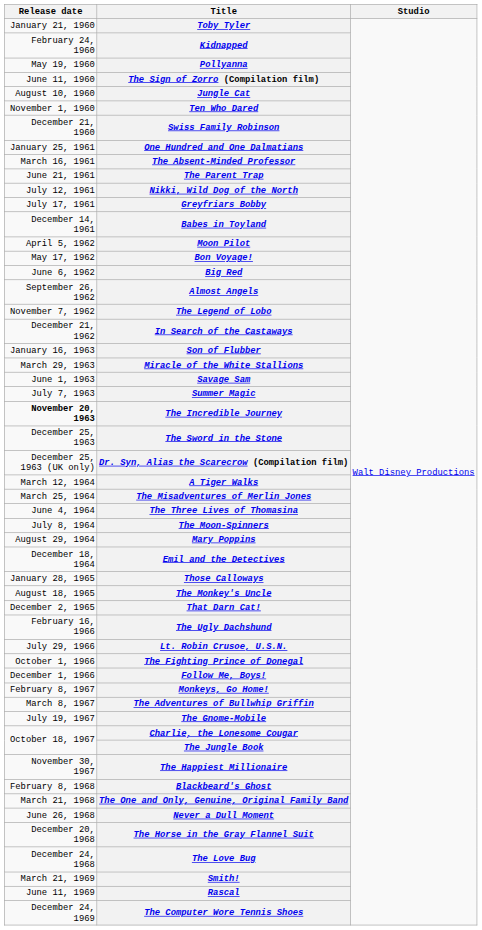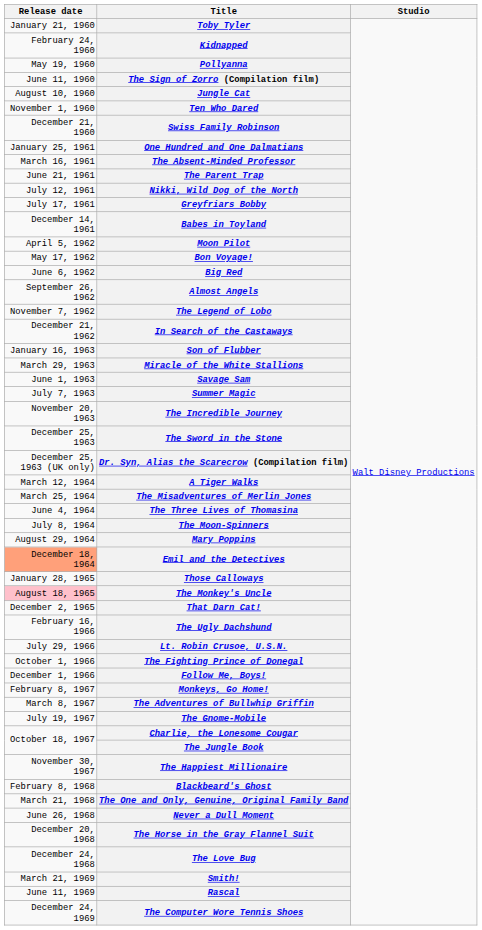(63, 413) bold -> (63, 413) normal
(63, 559) no background -> (63, 559) lightsalmon background
(55, 593) no background -> (55, 593) pink background
